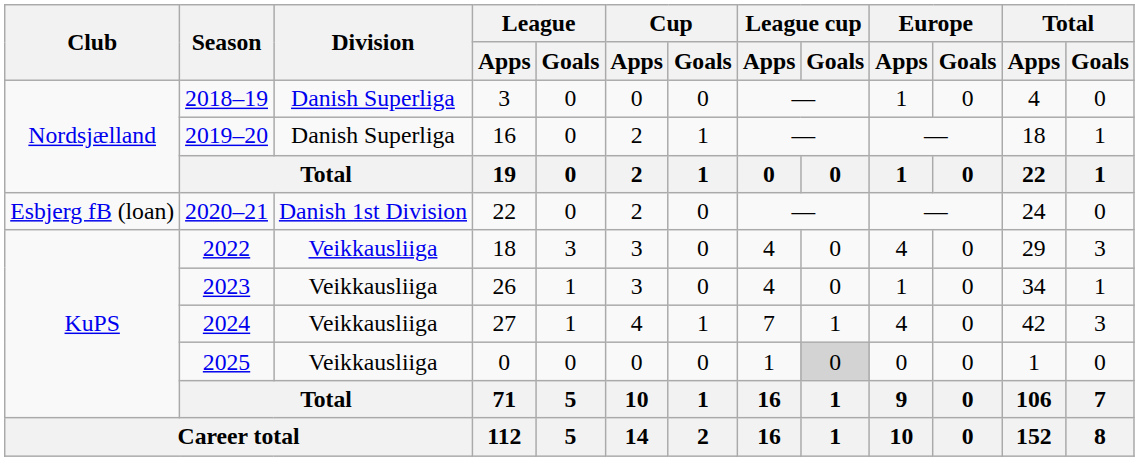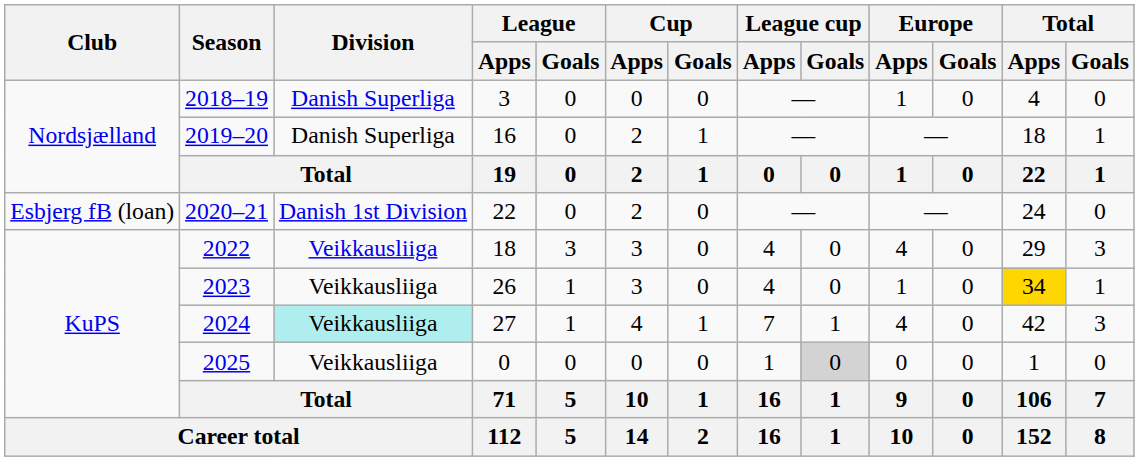(1034, 286) no background -> (1034, 286) gold background
(373, 323) no background -> (373, 323) paleturquoise background
